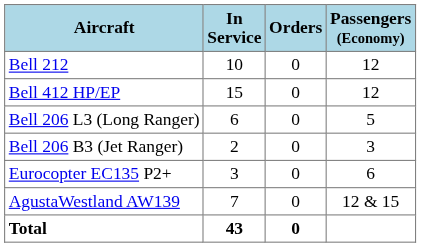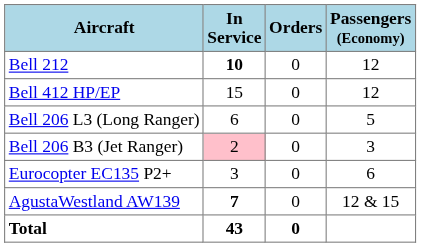(234, 64) normal -> (234, 64) bold
(234, 146) no background -> (234, 146) pink background
(234, 201) normal -> (234, 201) bold
